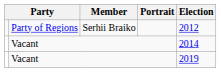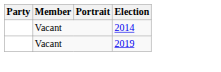- row: (45, 28)
